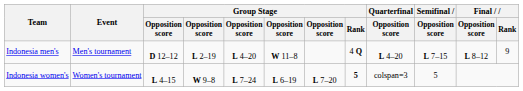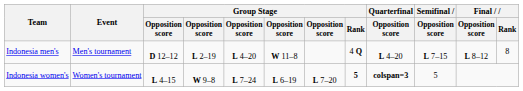(507, 51) 9 -> (507, 51) 8
(391, 75) normal -> (391, 75) bold
